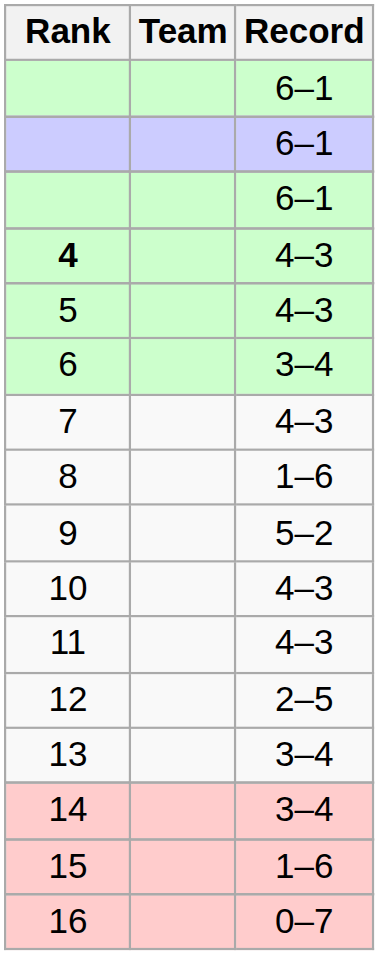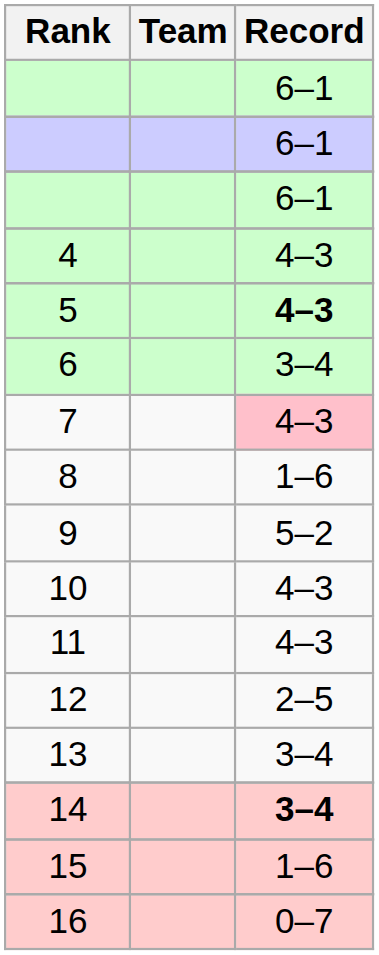(68, 254) bold -> (68, 254) normal
(304, 310) normal -> (304, 310) bold
(304, 421) no background -> (304, 421) pink background
(304, 810) normal -> (304, 810) bold
